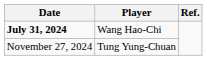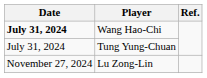(50, 47) November 27, 2024 -> (36, 47) July 31, 2024
+ row: (125, 64)
